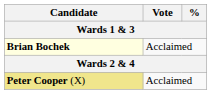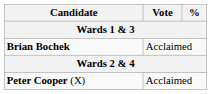(38, 47) lightyellow background -> (38, 47) no background
(46, 81) khaki background -> (46, 81) no background
